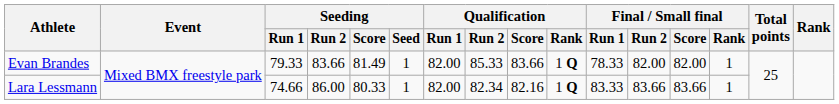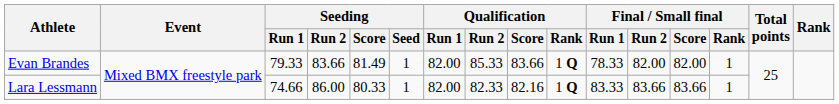(486, 87) 82.34 -> (486, 87) 82.33
